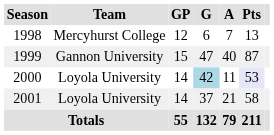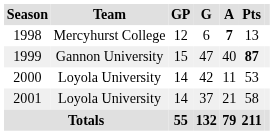(229, 35) normal -> (229, 35) bold
(252, 56) normal -> (252, 56) bold
(206, 77) lightblue background -> (206, 77) no background
(252, 77) lavender background -> (252, 77) no background
